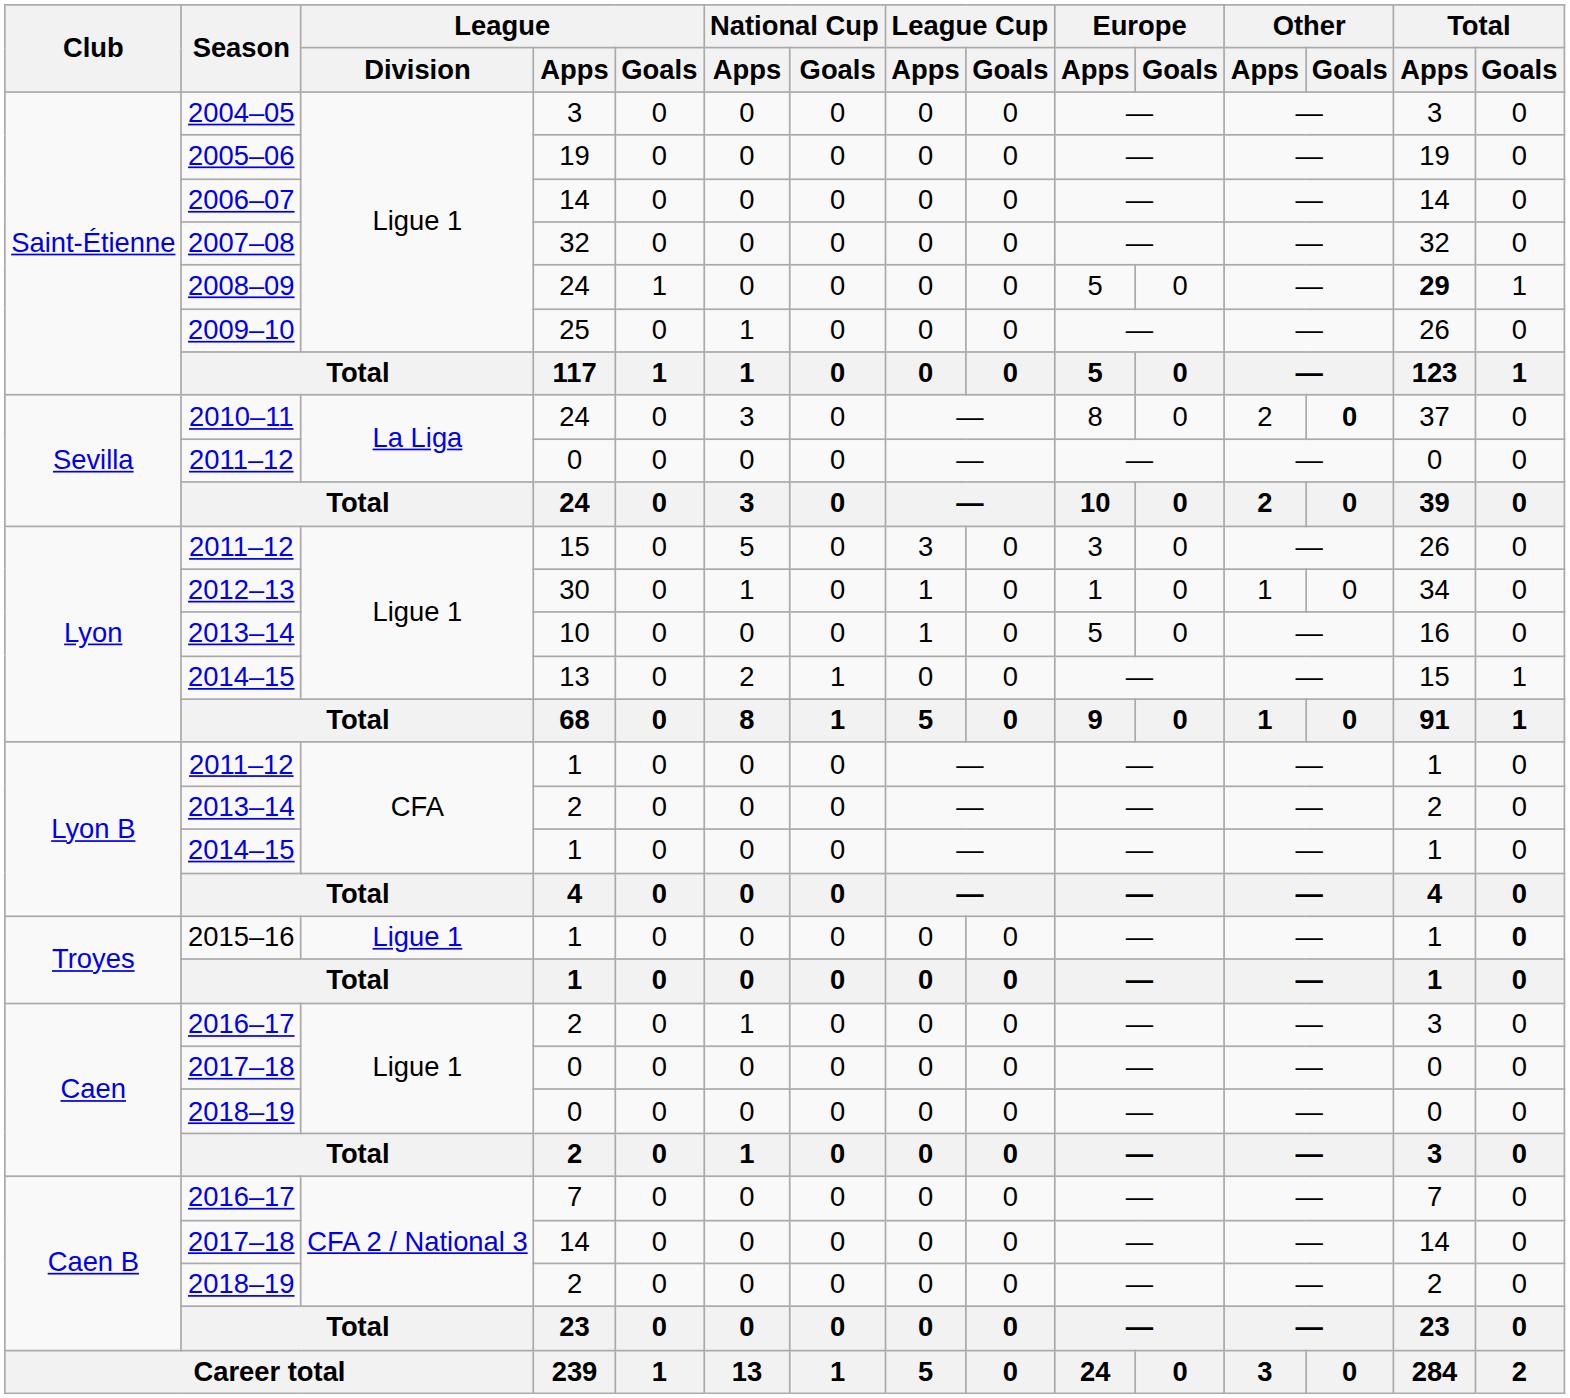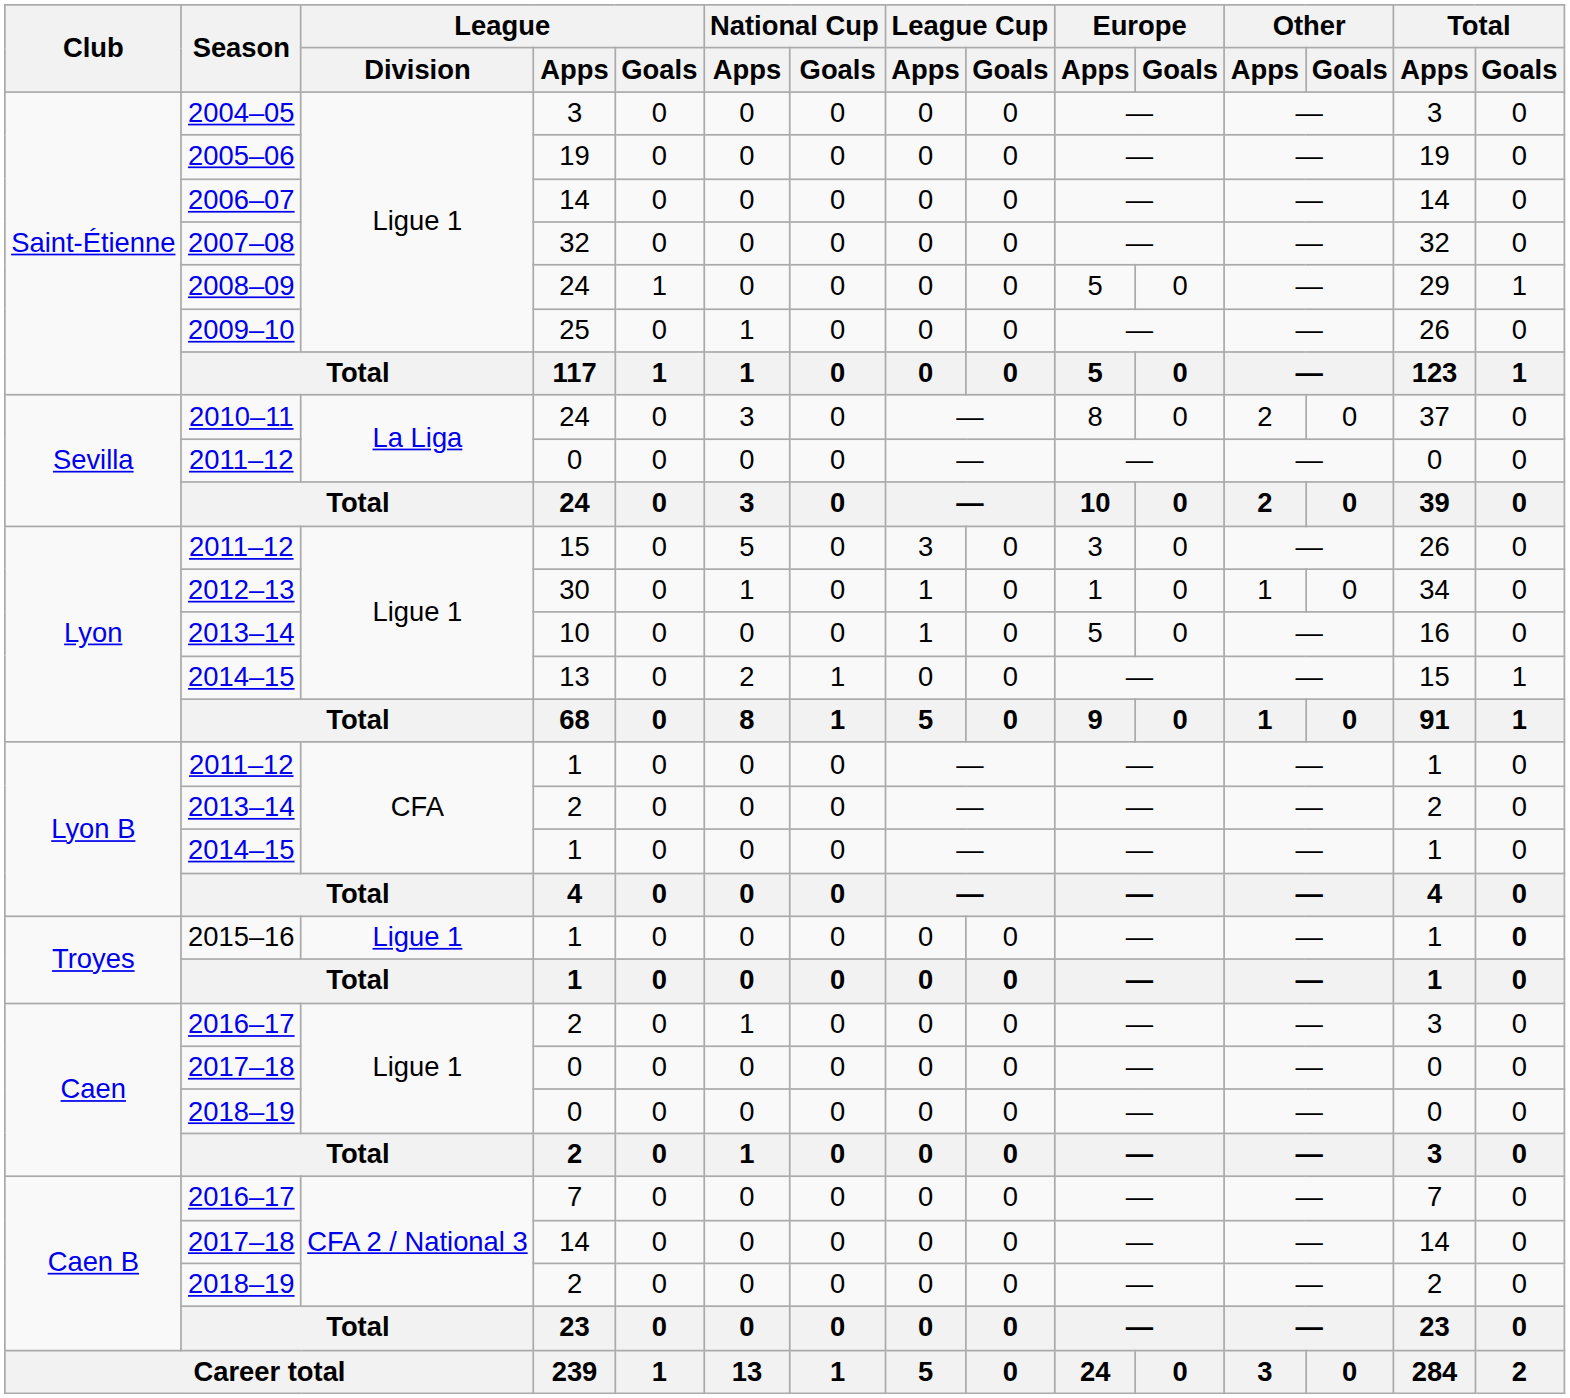(1435, 286) bold -> (1435, 286) normal
(1350, 416) bold -> (1350, 416) normal
